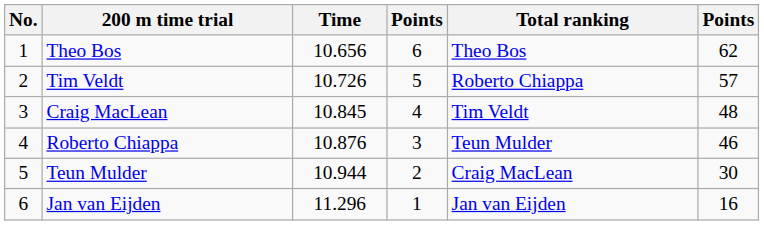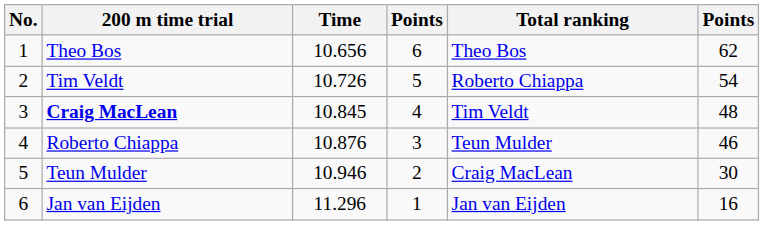(728, 81) 57 -> (728, 81) 54
(107, 111) normal -> (112, 111) bold
(340, 173) 10.944 -> (340, 173) 10.946
